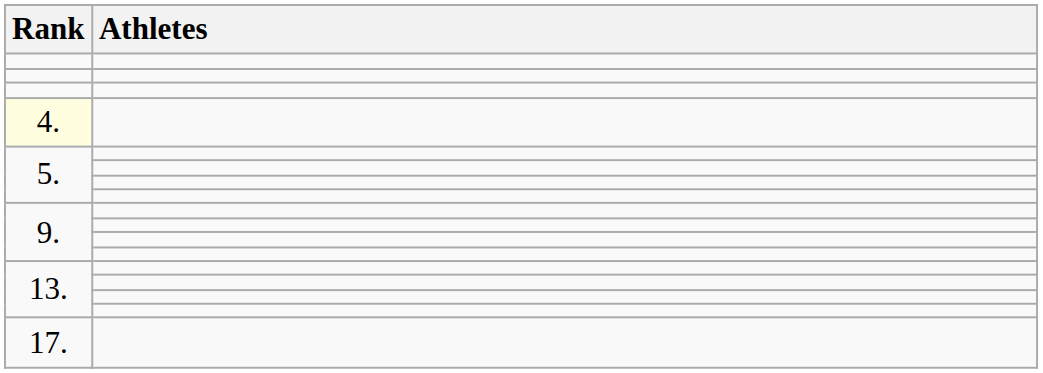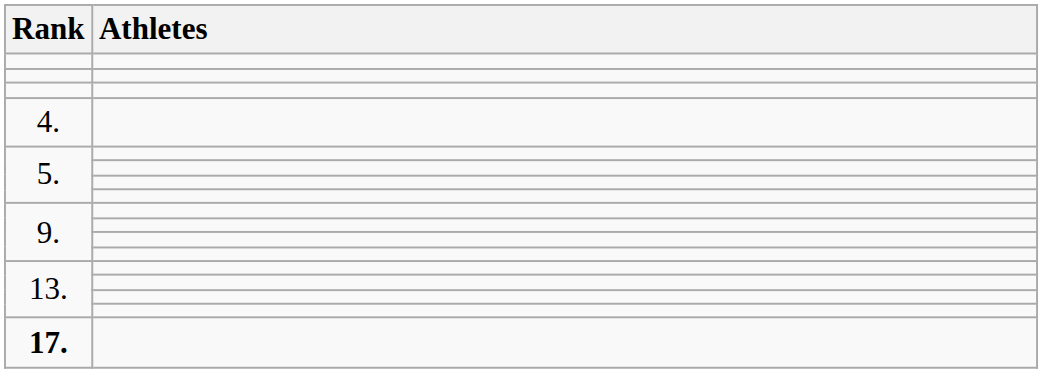(48, 121) lightyellow background -> (48, 121) no background
(48, 342) normal -> (48, 342) bold
